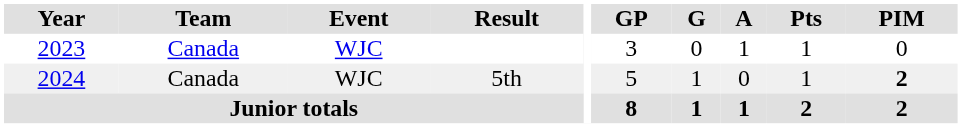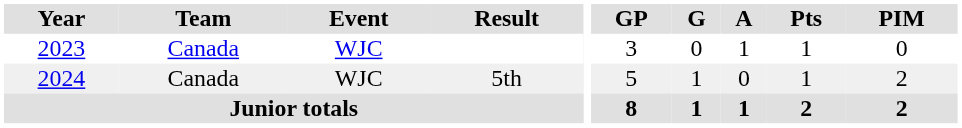(902, 78) bold -> (902, 78) normal
